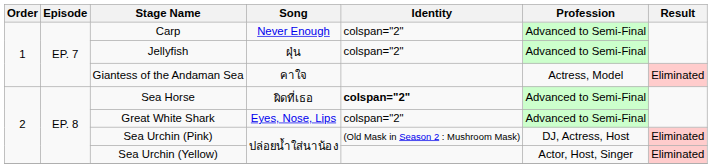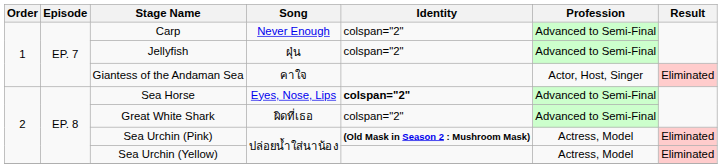(586, 75) Actress, Model -> (596, 75) Actor, Host, Singer
(293, 98) ผิดที่เธอ -> (293, 95) Eyes, Nose, Lips
(293, 118) Eyes, Nose, Lips -> (293, 116) ผิดที่เธอ
(432, 137) normal -> (437, 136) bold
(586, 136) DJ, Actress, Host -> (596, 136) Actress, Model
(586, 154) Actor, Host, Singer -> (596, 154) Actress, Model
